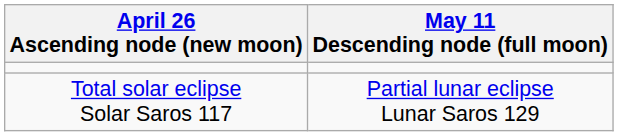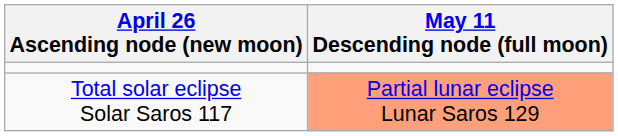(460, 101) no background -> (460, 101) lightsalmon background
